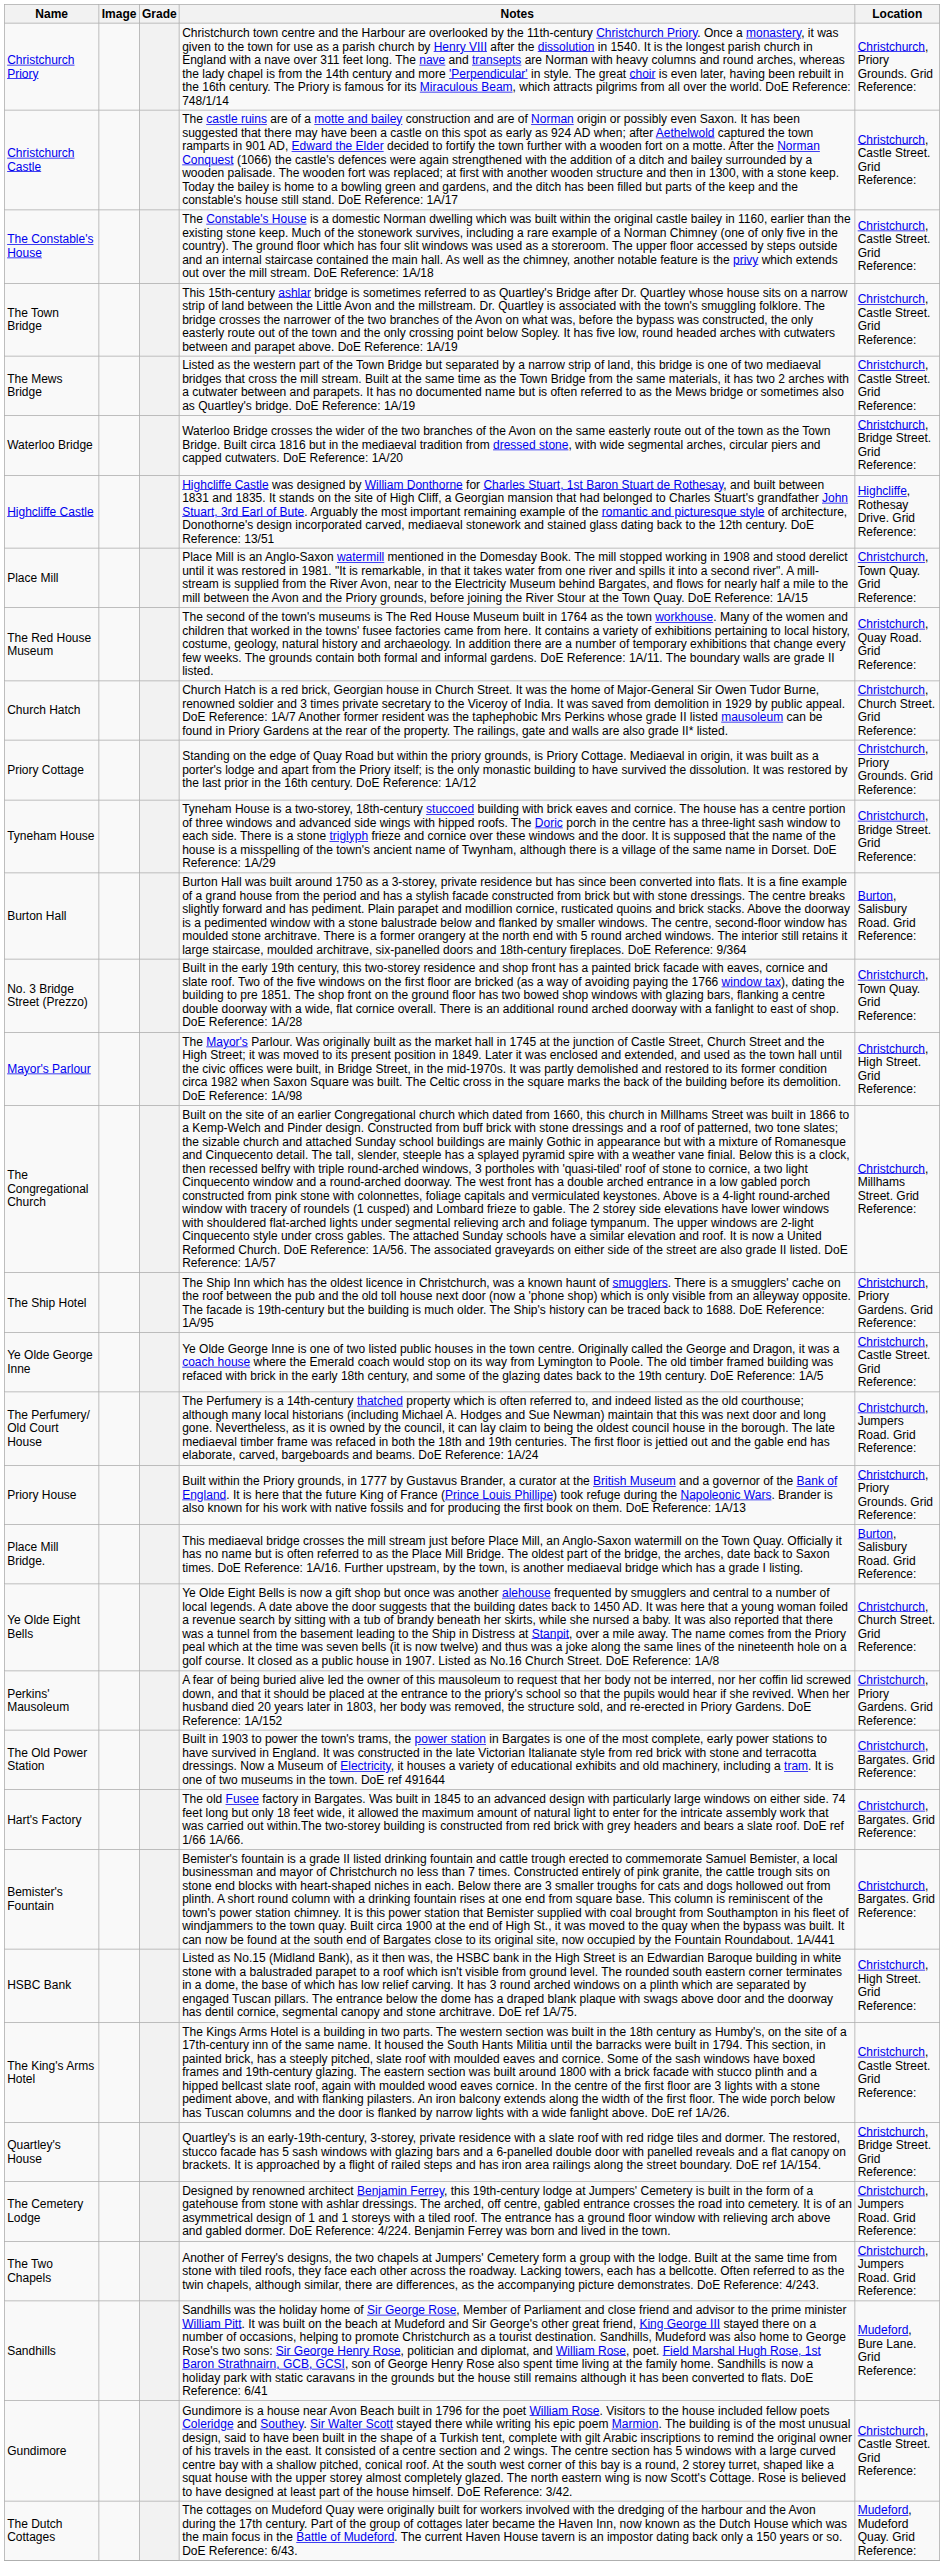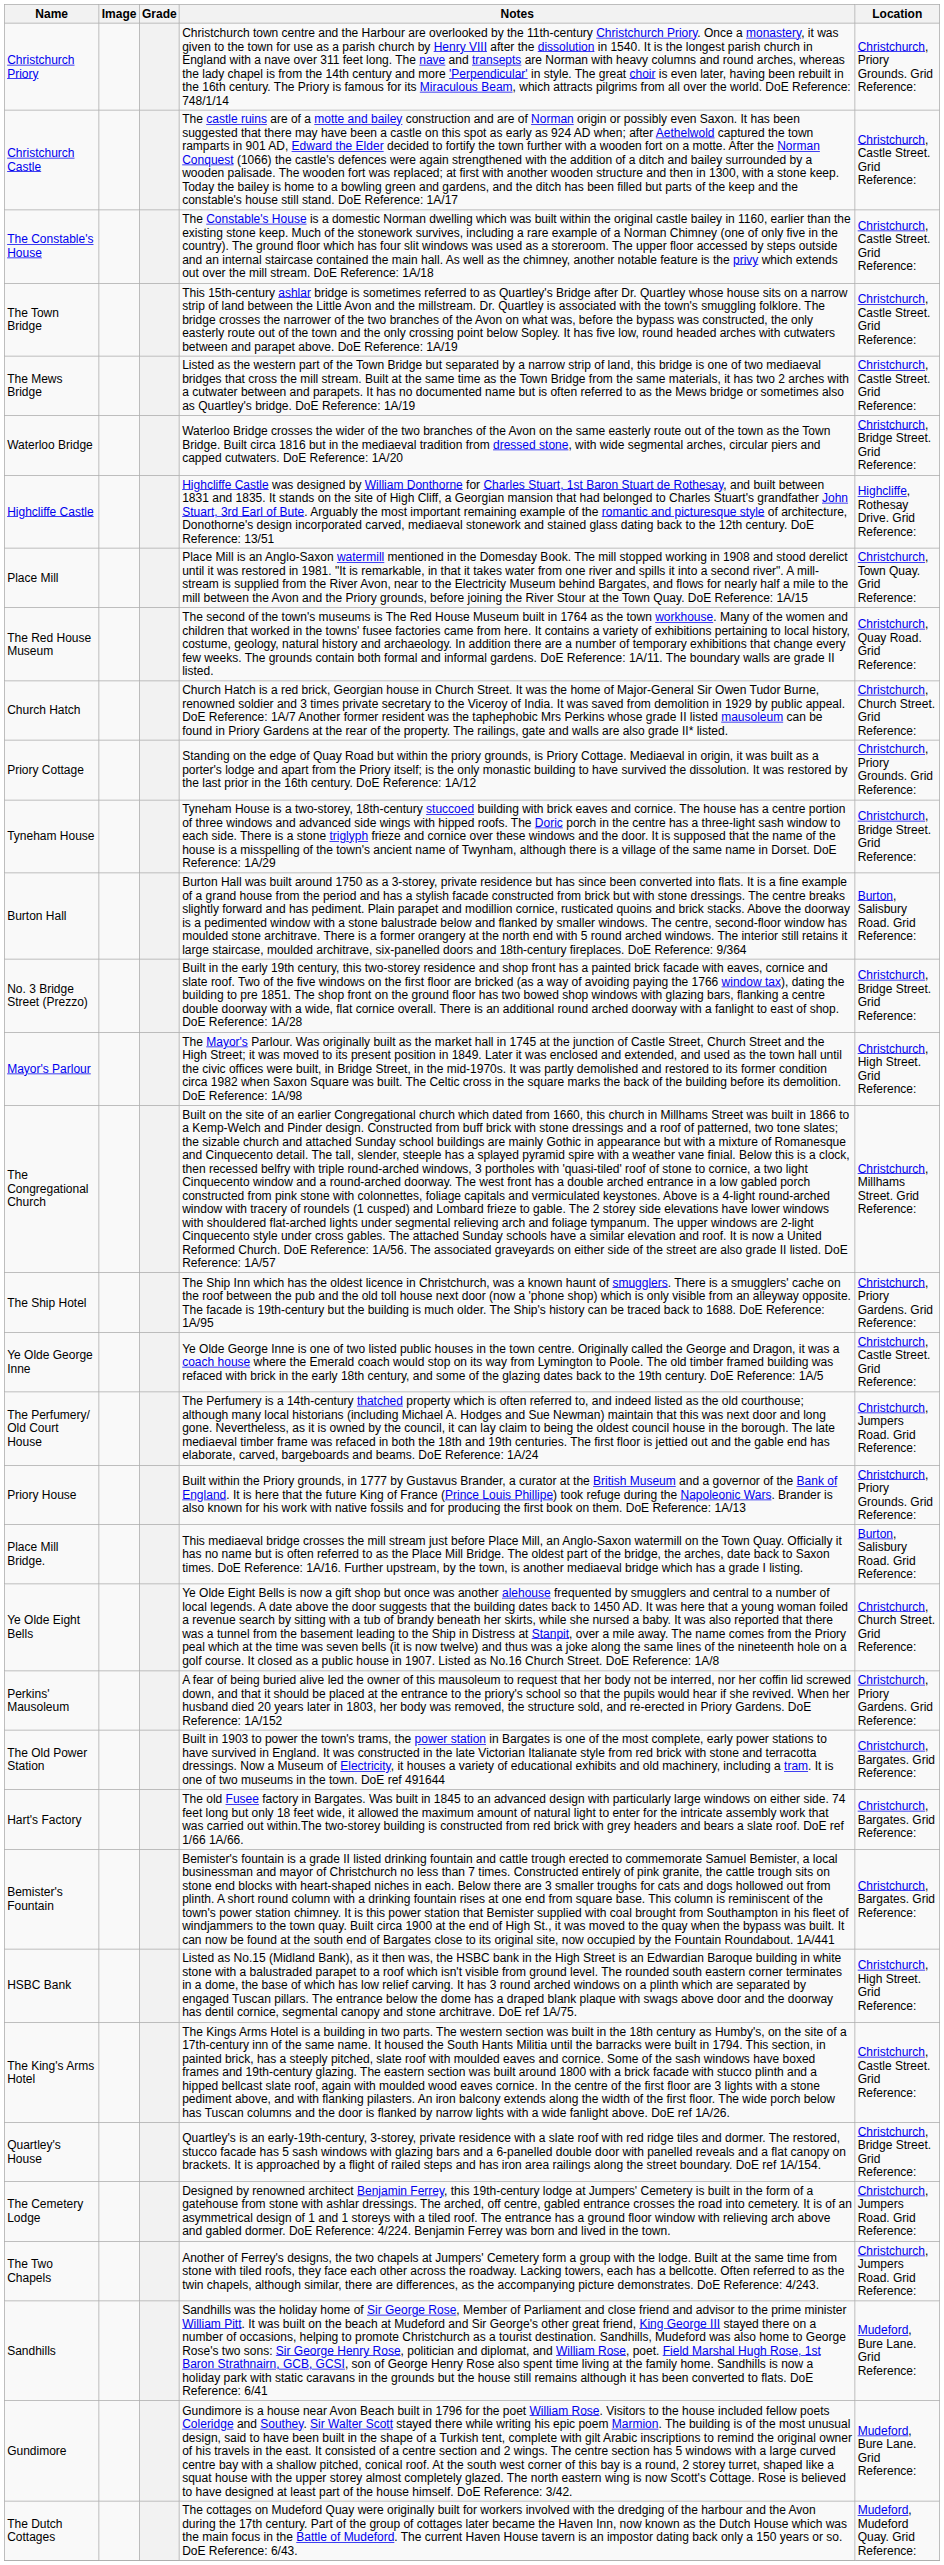(893, 995) Christchurch, Town Quay. Grid Reference: -> (894, 995) Christchurch, Bridge Street. Grid Reference:
(894, 2451) Christchurch, Castle Street. Grid Reference: -> (887, 2451) Mudeford, Bure Lane. Grid Reference:
